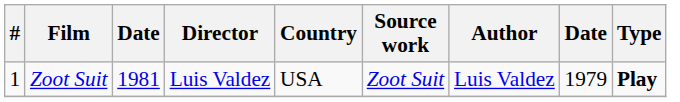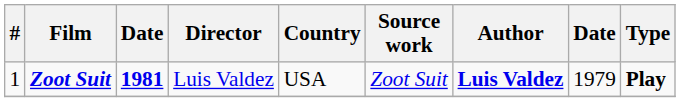(69, 79) normal -> (71, 79) bold
(139, 79) normal -> (142, 79) bold
(504, 79) normal -> (511, 79) bold
